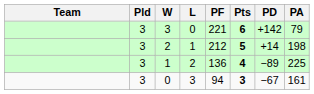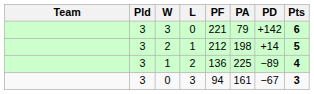columns swapped: (297, 13) <-> (243, 13)
